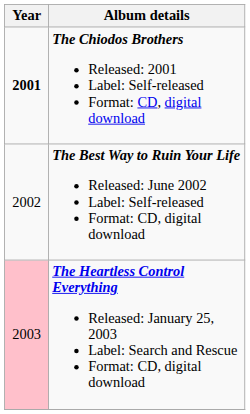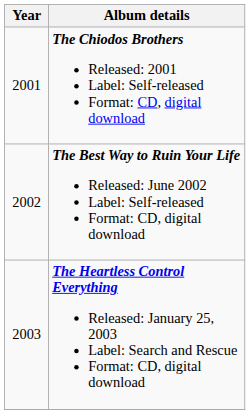(27, 85) bold -> (27, 85) normal
(27, 334) pink background -> (27, 334) no background
